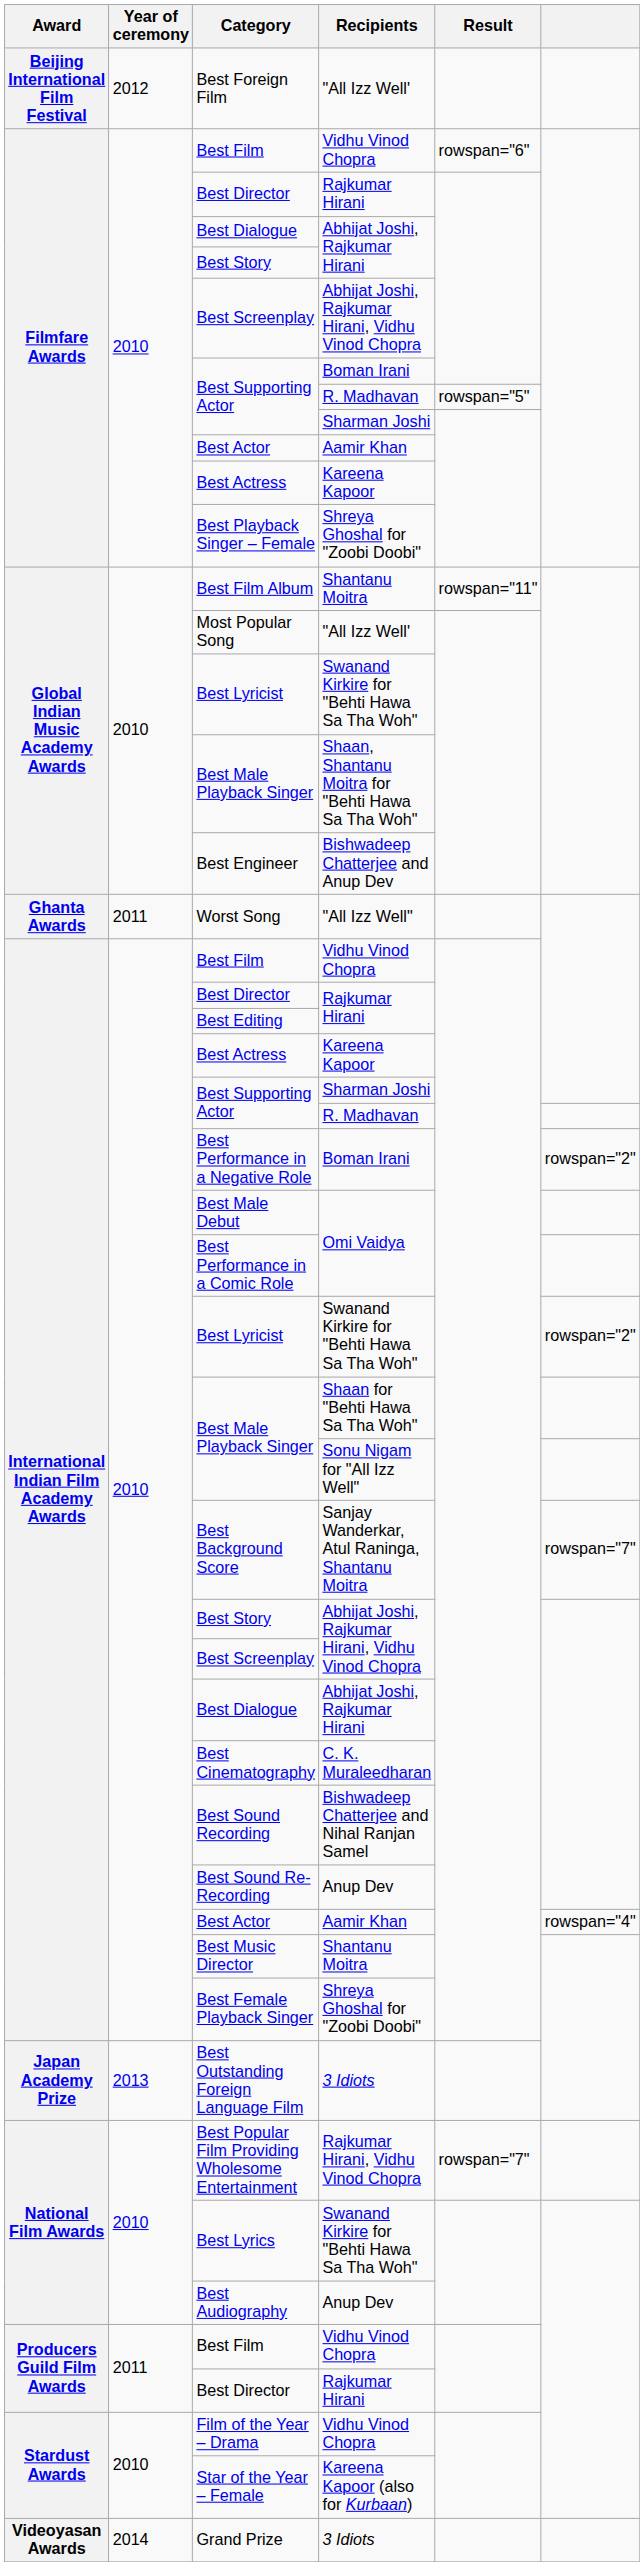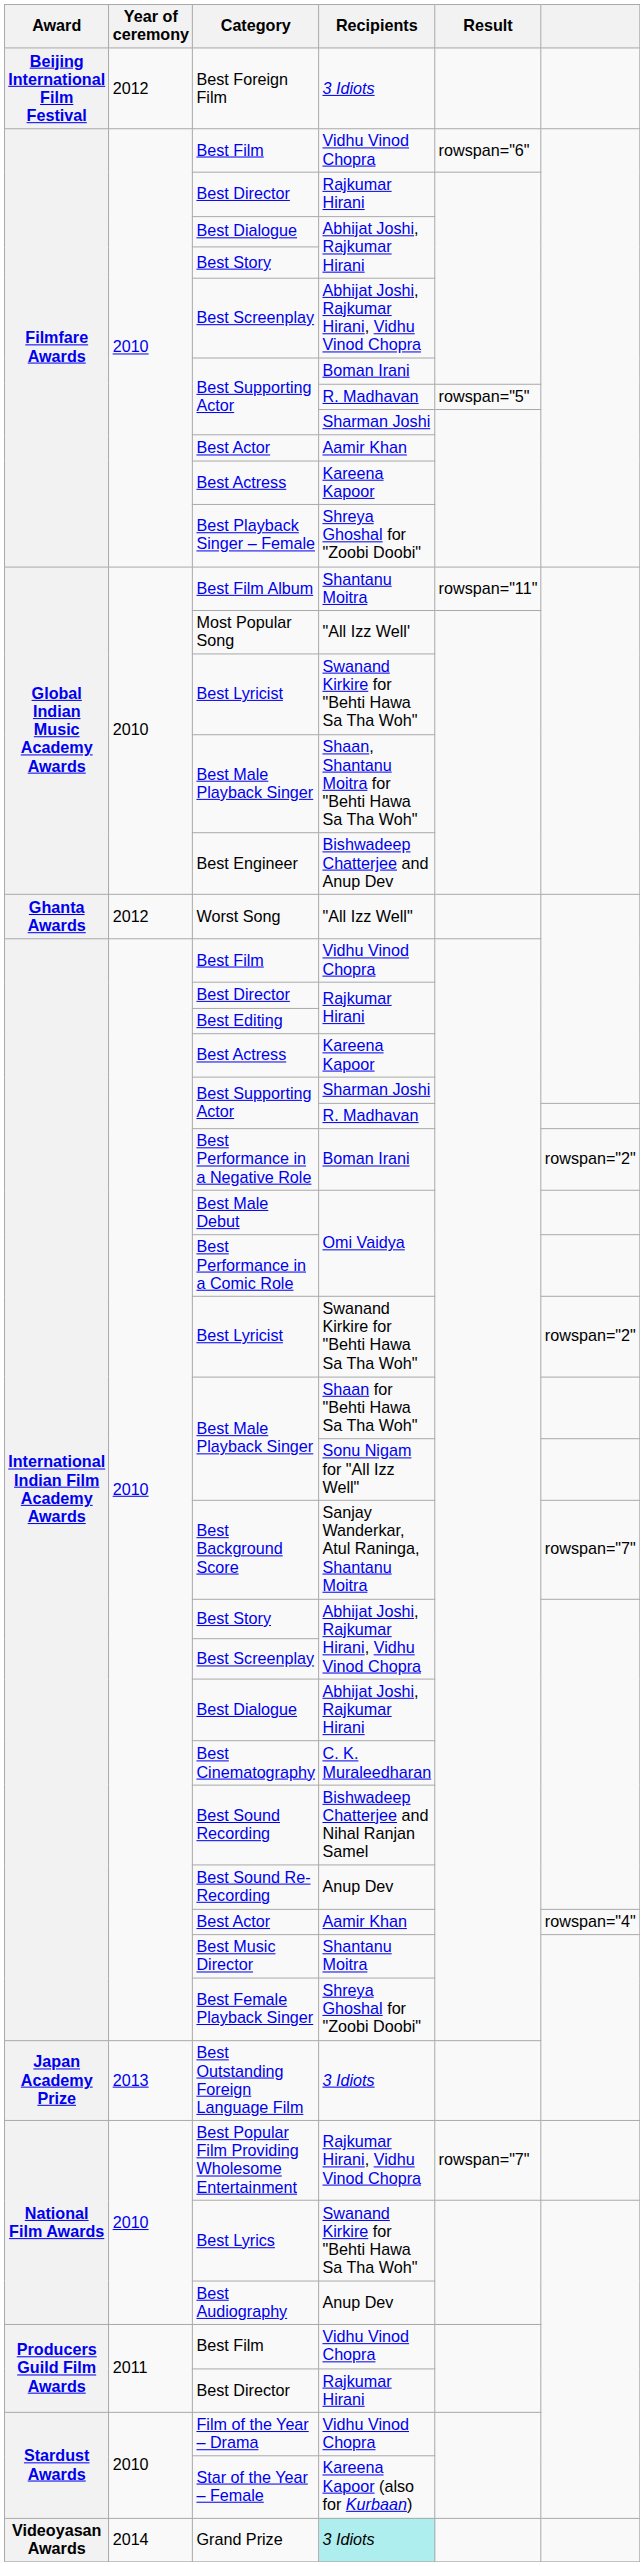(366, 88) "All Izz Well' -> (349, 88) 3 Idiots
(130, 916) 2011 -> (131, 916) 2012
(349, 2539) no background -> (349, 2539) paleturquoise background
